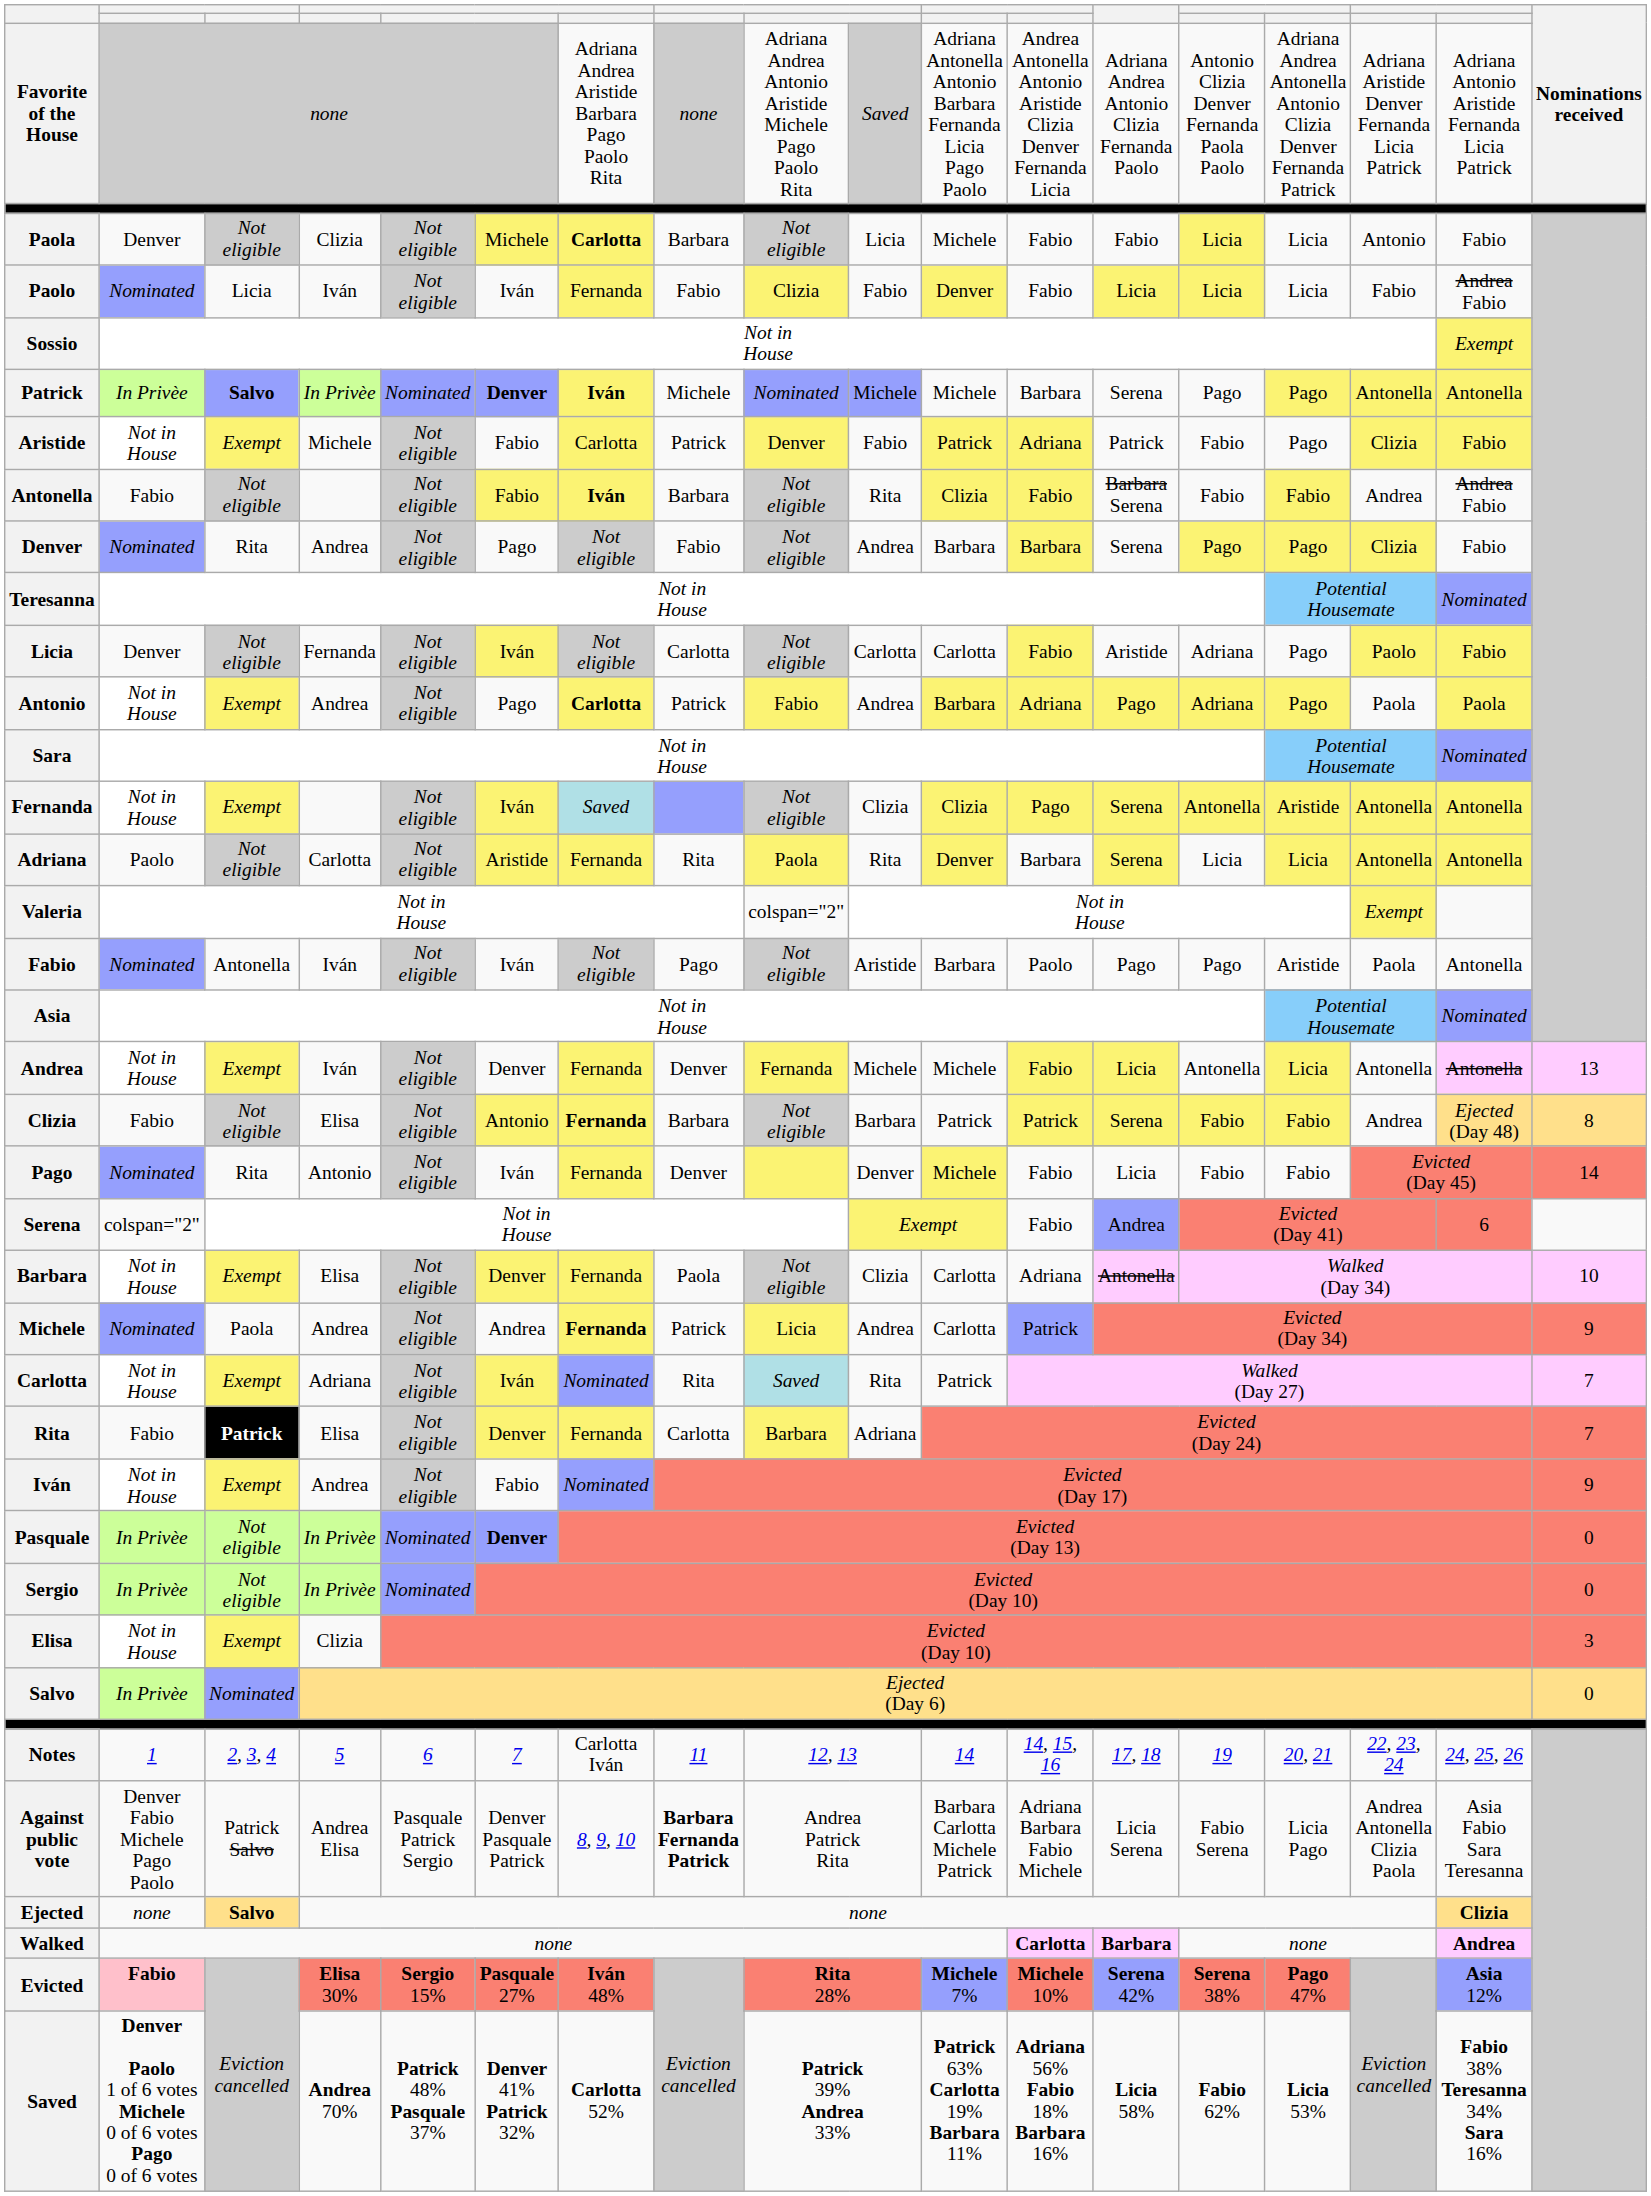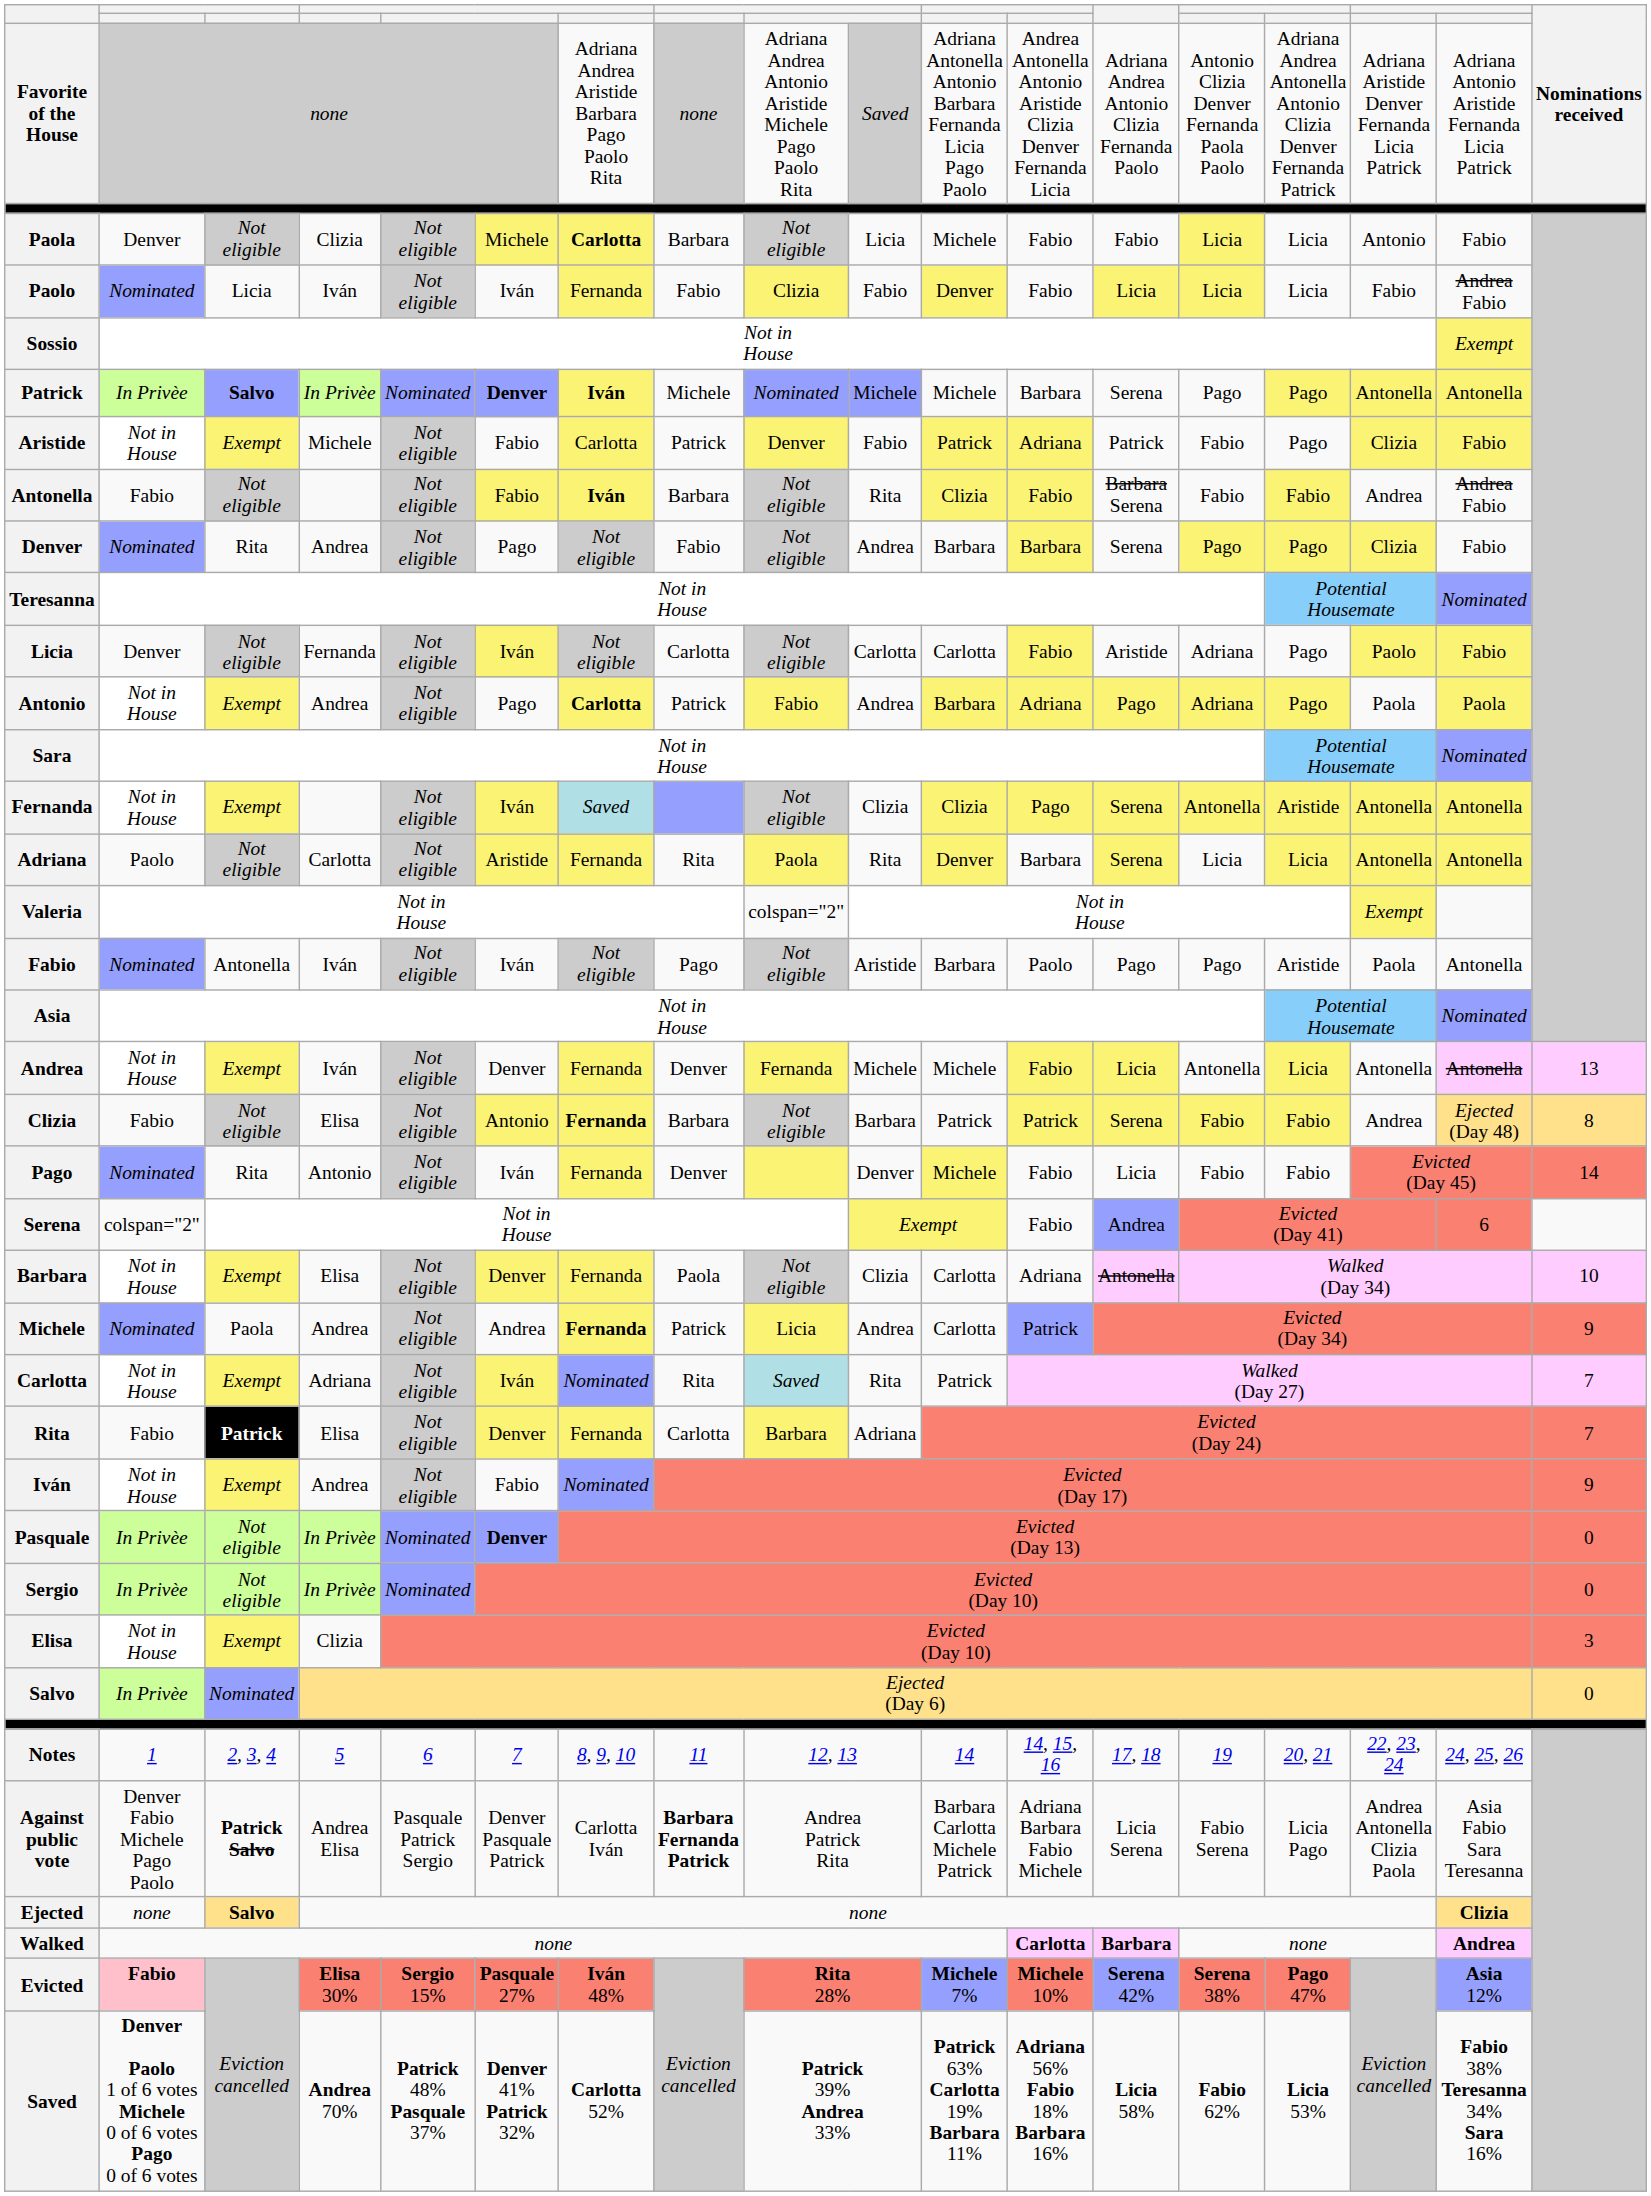(606, 1754) Carlotta Iván -> (606, 1754) 8, 9, 10
(252, 1839) normal -> (252, 1839) bold
(606, 1839) 8, 9, 10 -> (606, 1839) Carlotta Iván
